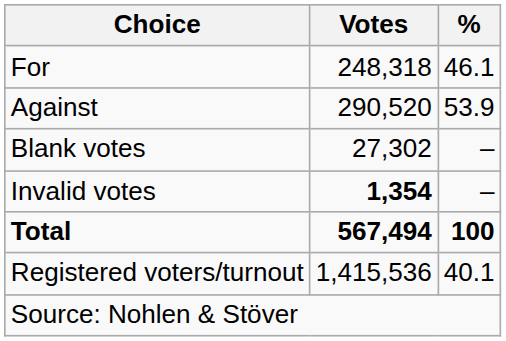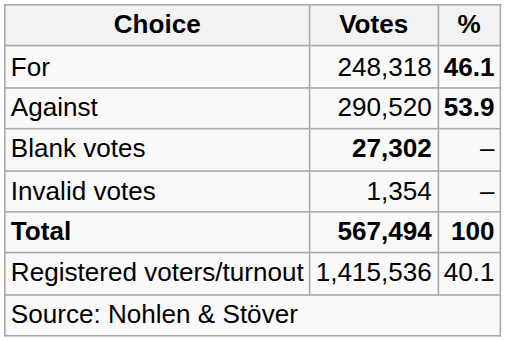(469, 66) normal -> (469, 66) bold
(469, 107) normal -> (469, 107) bold
(392, 149) normal -> (392, 149) bold
(399, 190) bold -> (399, 190) normal
